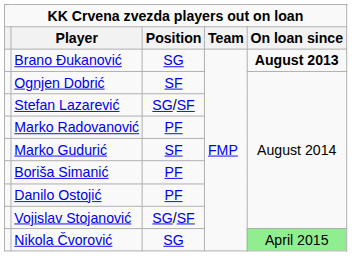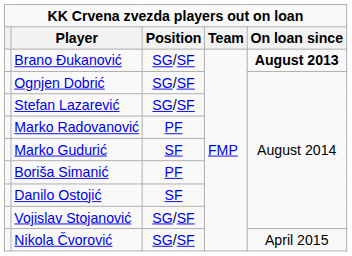(174, 61) SG -> (174, 61) SG/SF
(174, 83) SF -> (174, 83) SG/SF
(174, 195) PF -> (174, 195) SF
(174, 240) SG -> (174, 240) SG/SF
(297, 240) lightgreen background -> (297, 240) no background
